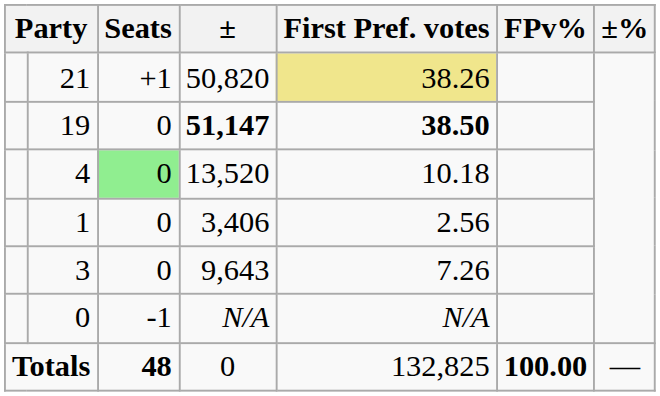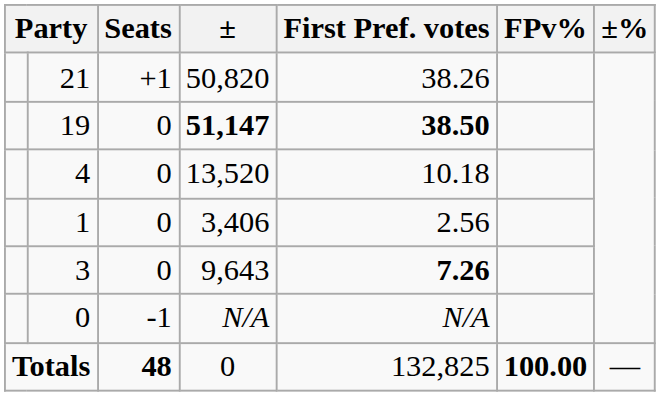(455, 76) khaki background -> (455, 76) no background
(164, 173) lightgreen background -> (164, 173) no background
(463, 269) normal -> (463, 269) bold
